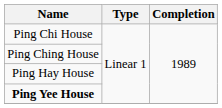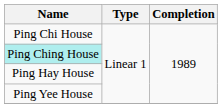(53, 53) no background -> (53, 53) paleturquoise background
(53, 93) bold -> (53, 93) normal
